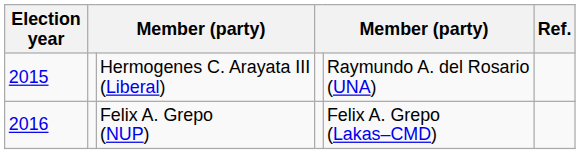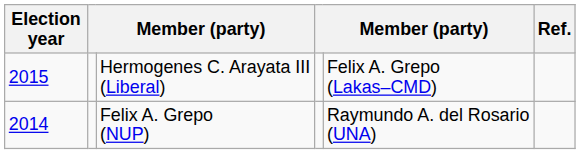(428, 77) Raymundo A. del Rosario (UNA) -> (383, 77) Felix A. Grepo (Lakas–CMD)
(29, 125) 2016 -> (29, 125) 2014
(383, 125) Felix A. Grepo (Lakas–CMD) -> (428, 125) Raymundo A. del Rosario (UNA)
